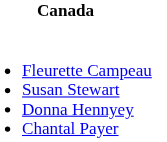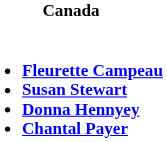(66, 100) normal -> (71, 100) bold
